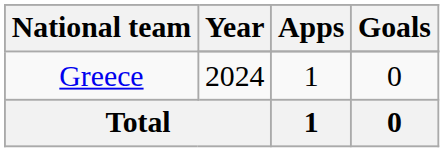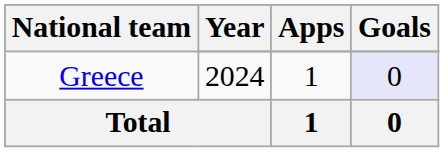(394, 75) no background -> (394, 75) lavender background
